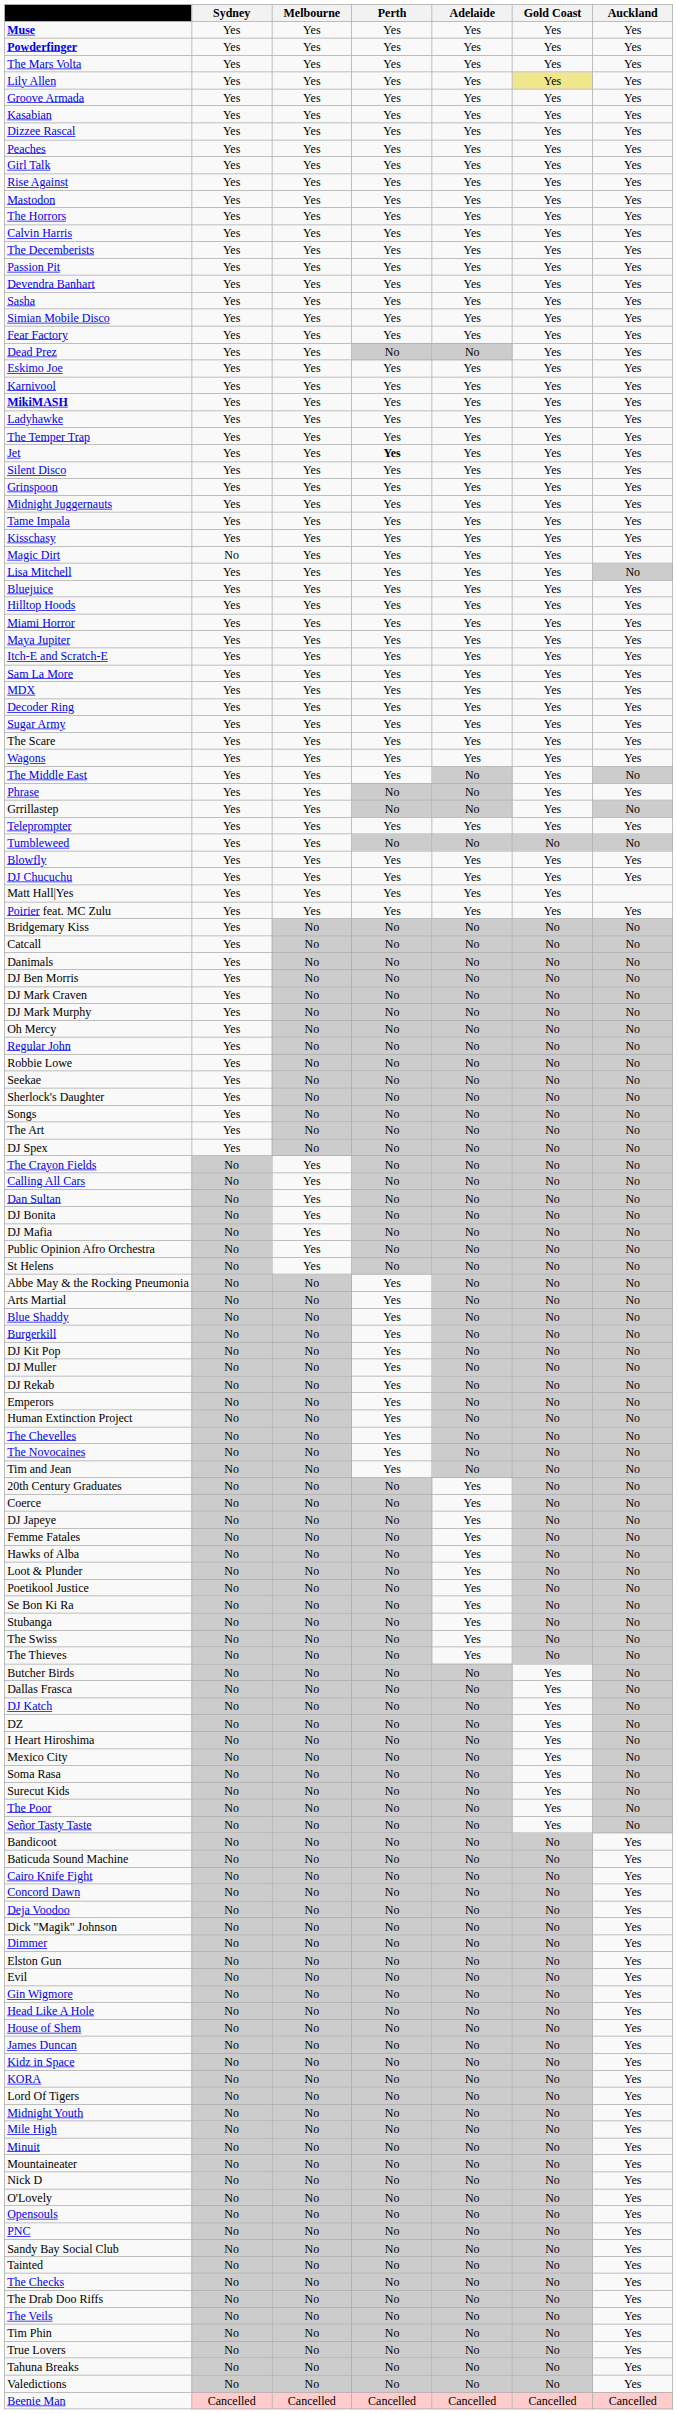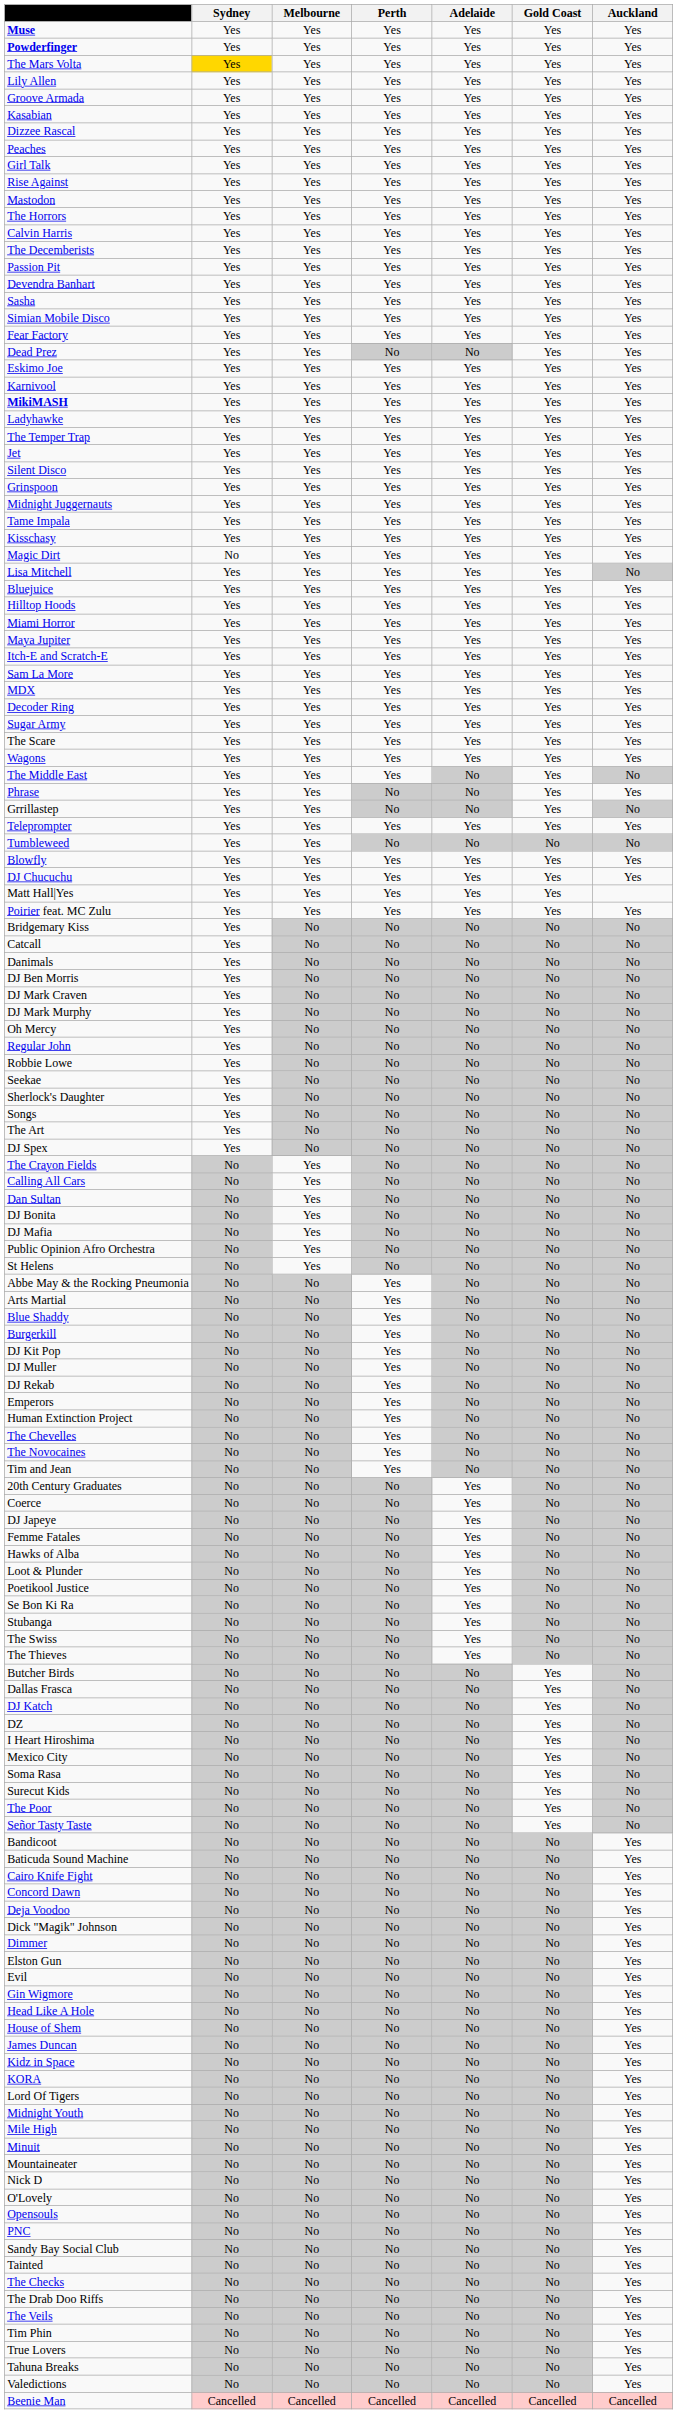(232, 64) no background -> (232, 64) gold background
(552, 80) khaki background -> (552, 80) no background
(392, 453) bold -> (392, 453) normal
